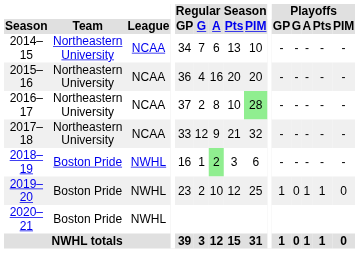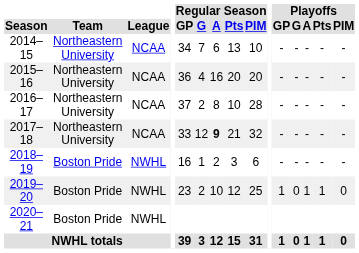(256, 105) lightgreen background -> (256, 105) no background
(216, 133) normal -> (216, 133) bold
(216, 162) lightgreen background -> (216, 162) no background
